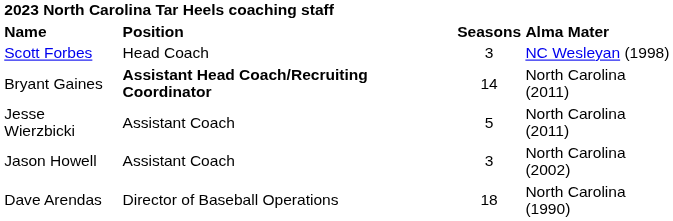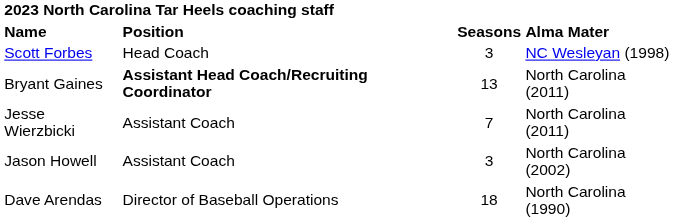(489, 83) 14 -> (489, 83) 13
(489, 122) 5 -> (489, 122) 7
